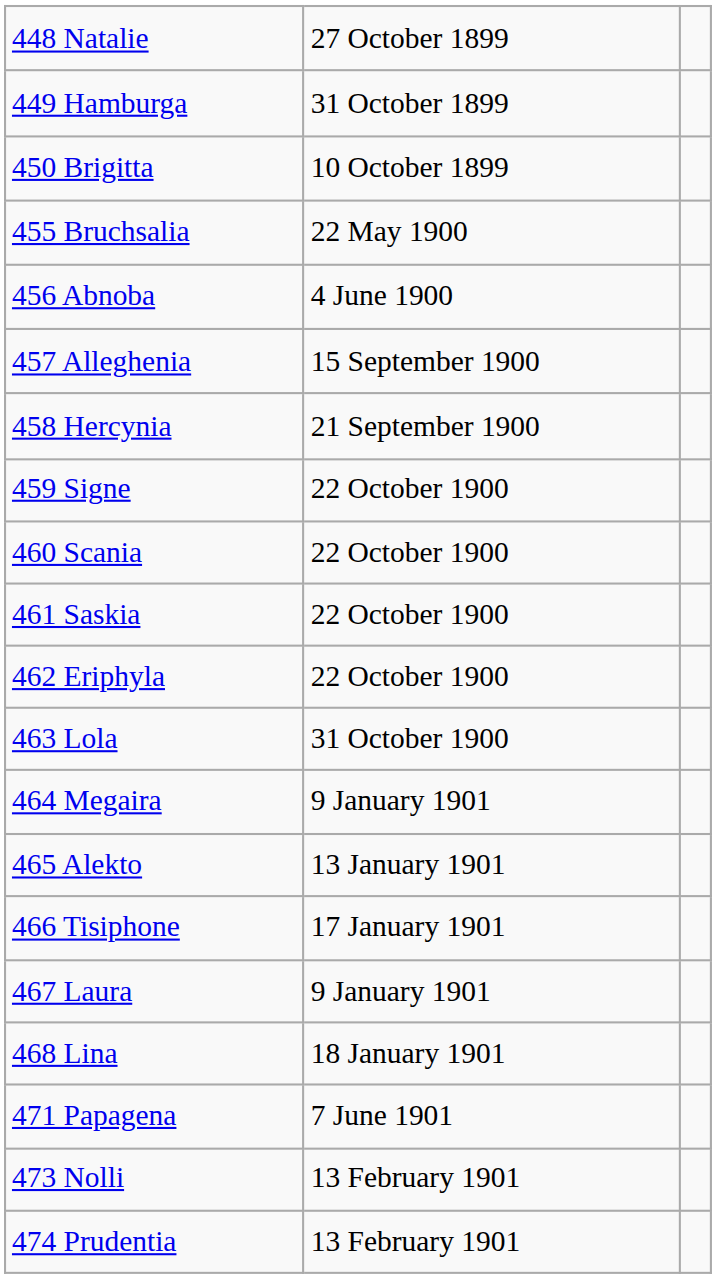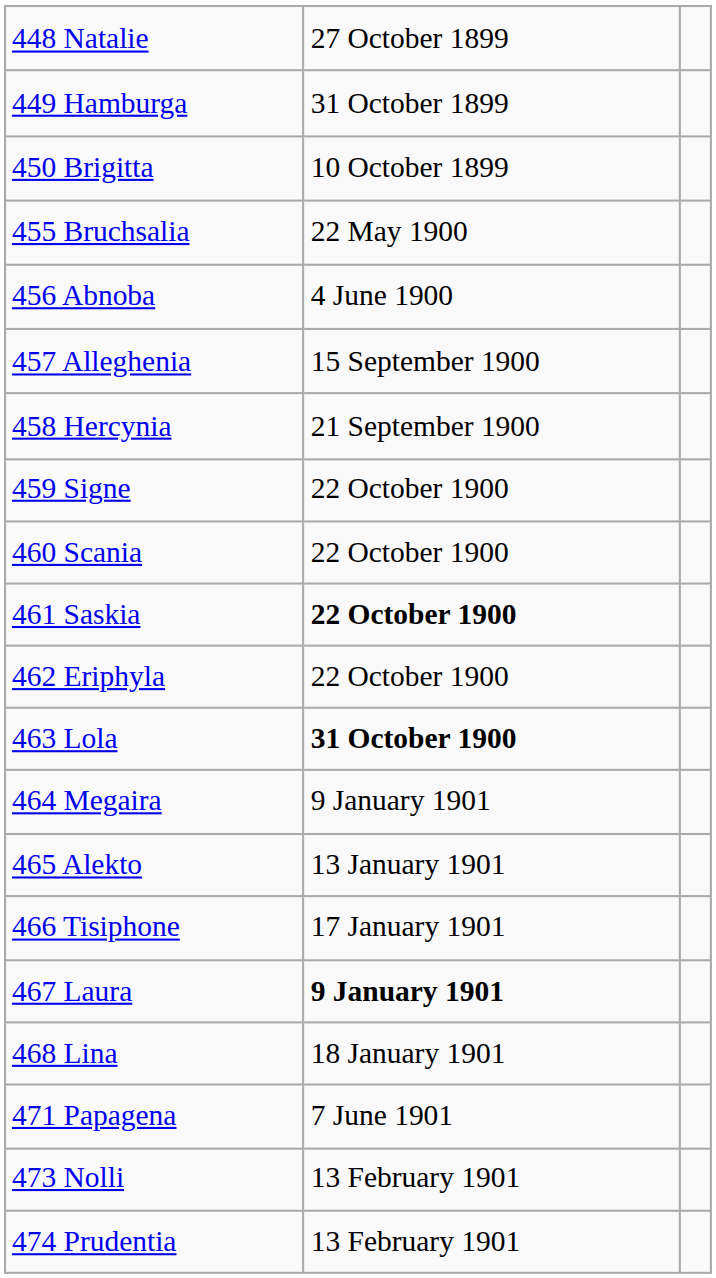(410, 613) normal -> (414, 613) bold
(410, 738) normal -> (414, 738) bold
(401, 990) normal -> (407, 990) bold
